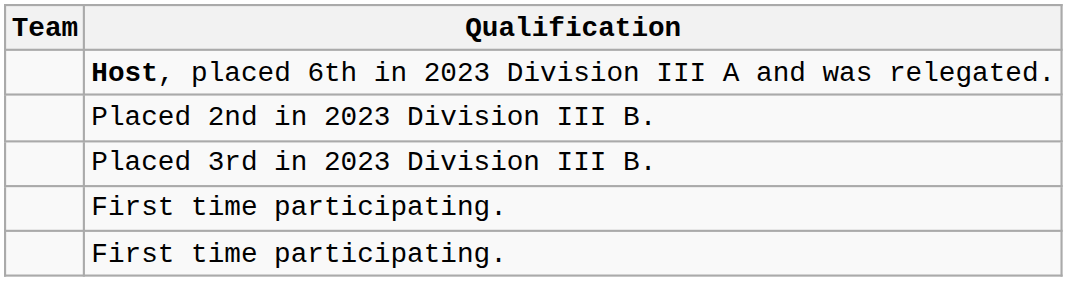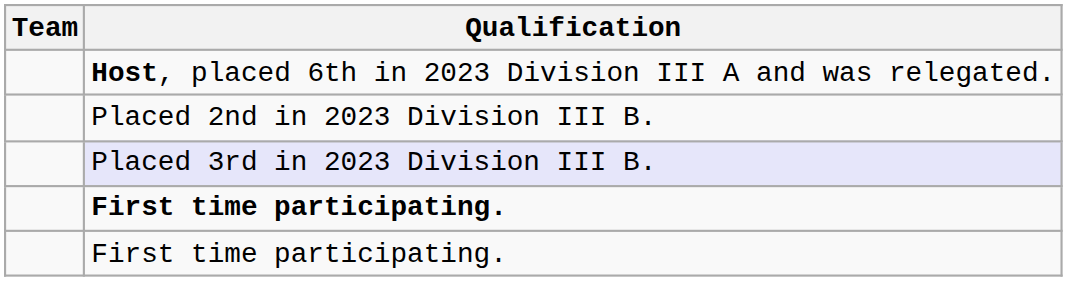(374, 163) no background -> (374, 163) lavender background
(299, 208) normal -> (299, 208) bold
